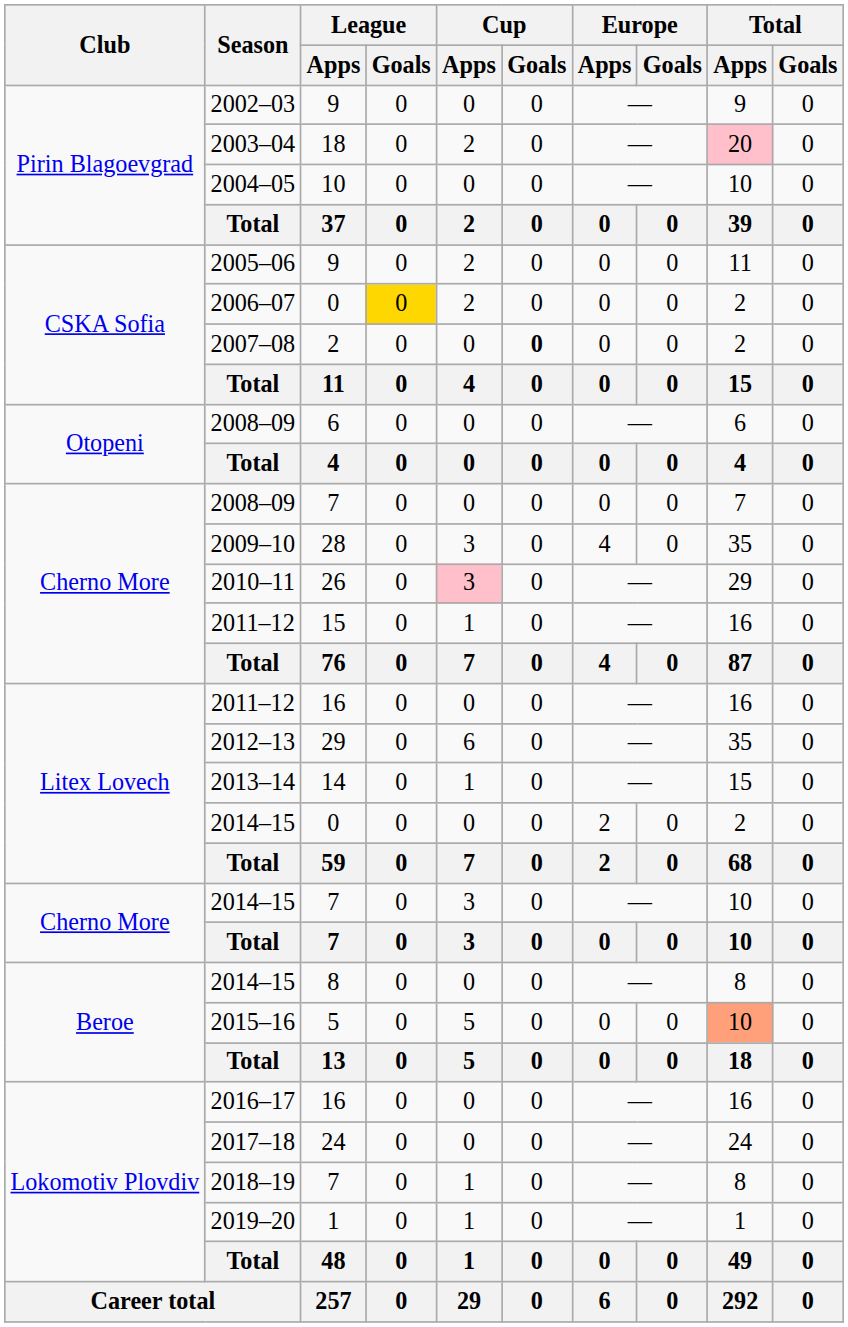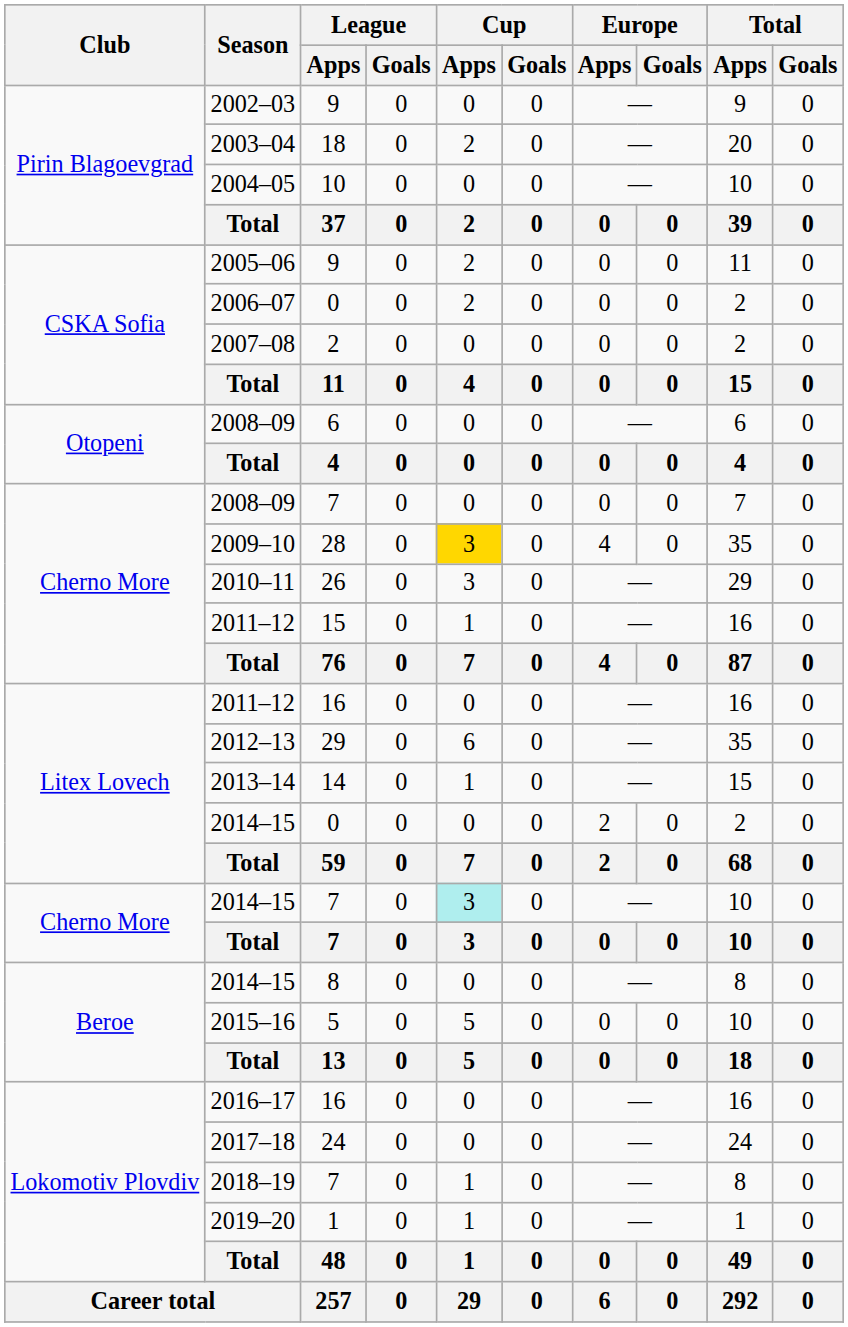(740, 144) pink background -> (740, 144) no background
(401, 304) gold background -> (401, 304) no background
(537, 344) bold -> (537, 344) normal
(469, 543) no background -> (469, 543) gold background
(469, 583) pink background -> (469, 583) no background
(469, 902) no background -> (469, 902) paleturquoise background
(740, 1022) lightsalmon background -> (740, 1022) no background
